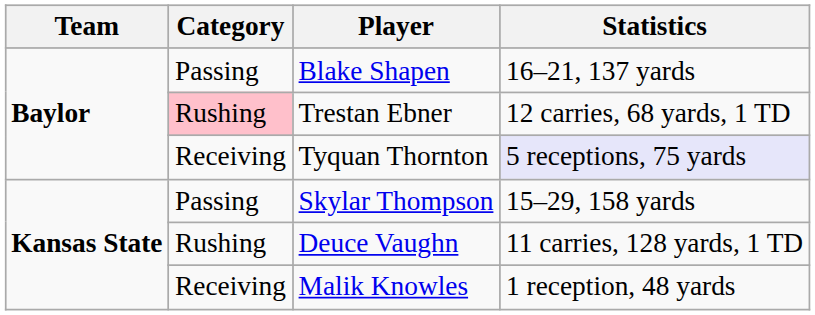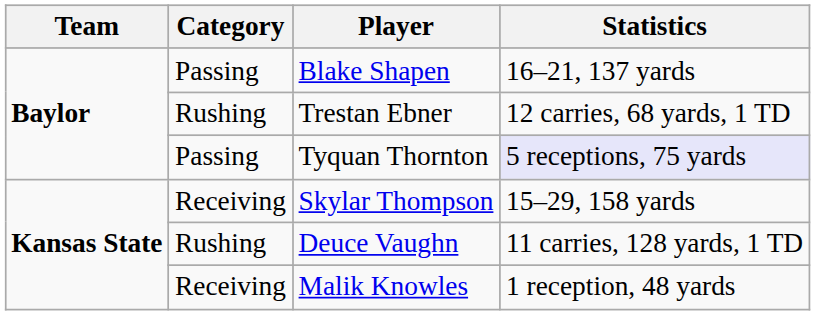(221, 113) pink background -> (221, 113) no background
(231, 156) Receiving -> (217, 156) Passing
(217, 200) Passing -> (231, 200) Receiving
